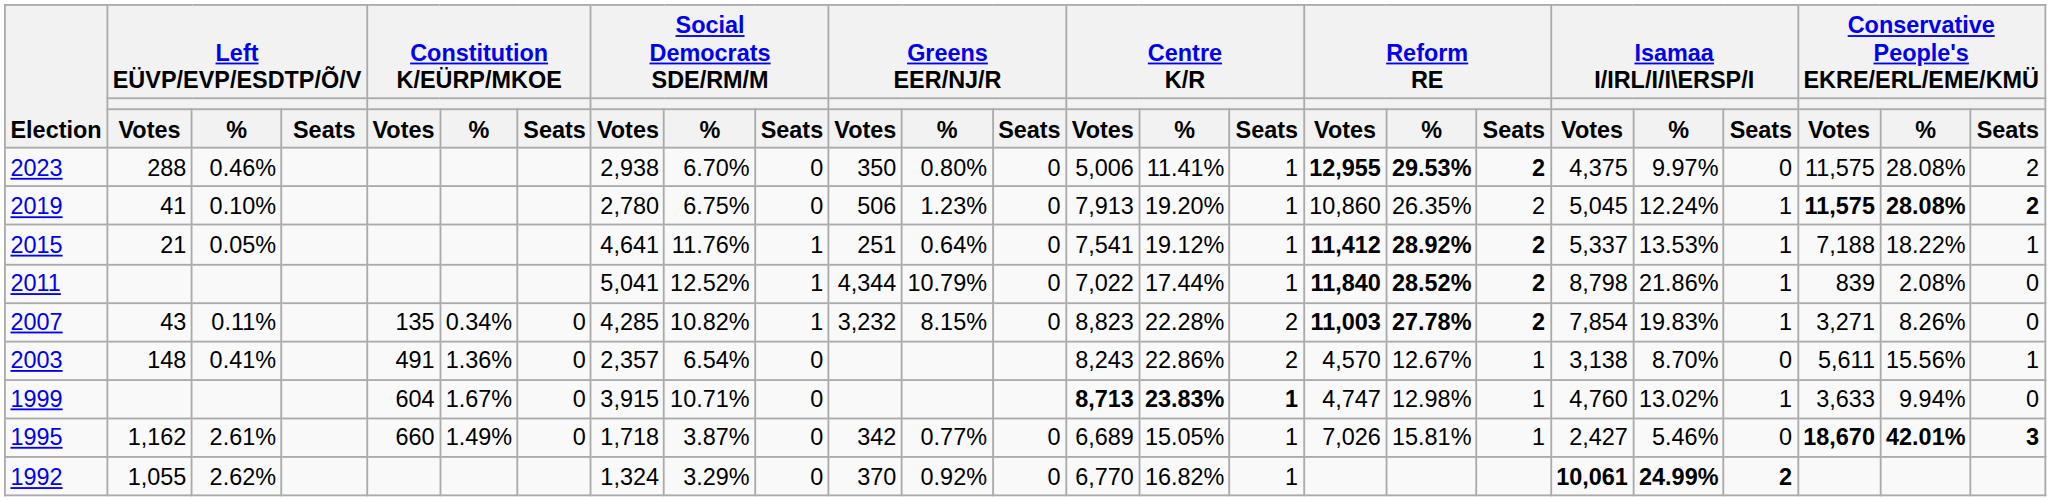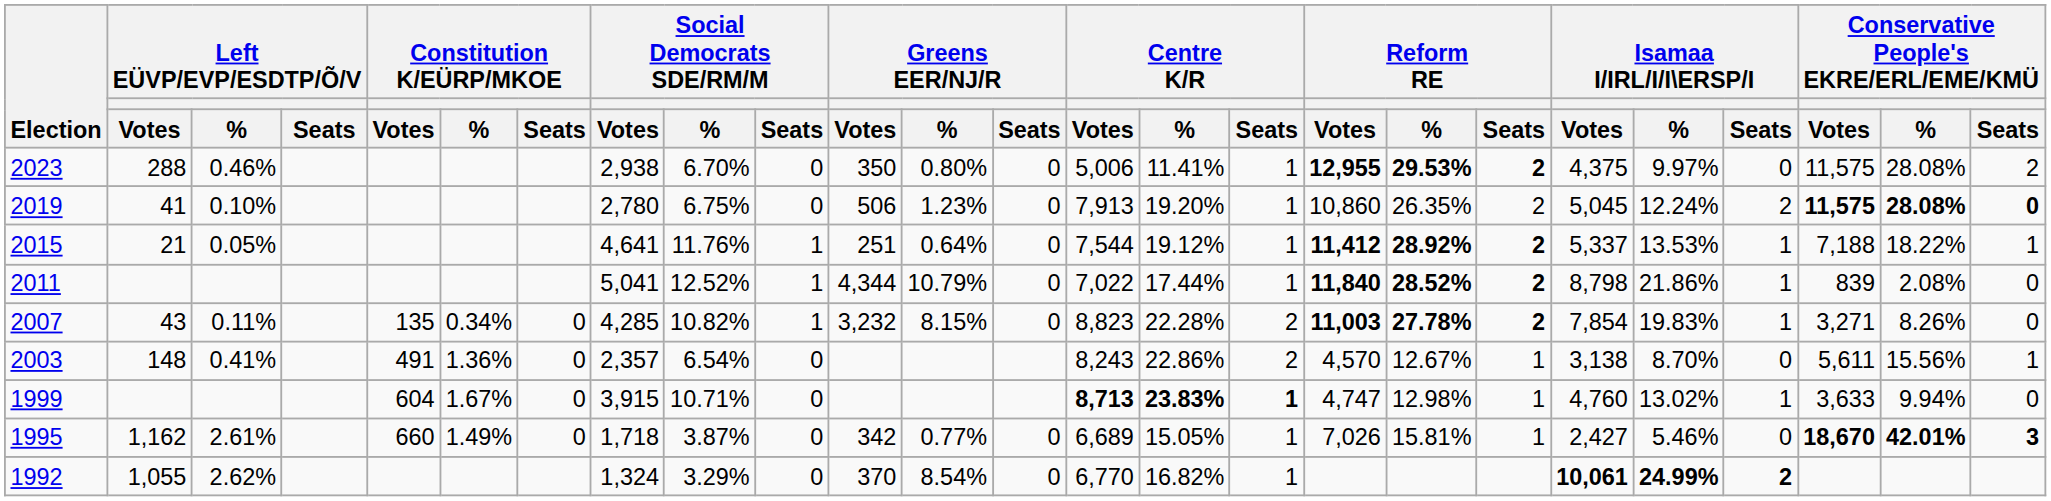(1786, 206) 1 -> (1786, 206) 2
(2033, 206) 2 -> (2033, 206) 0
(1105, 244) 7,541 -> (1105, 244) 7,544
(954, 476) 0.92% -> (954, 476) 8.54%
